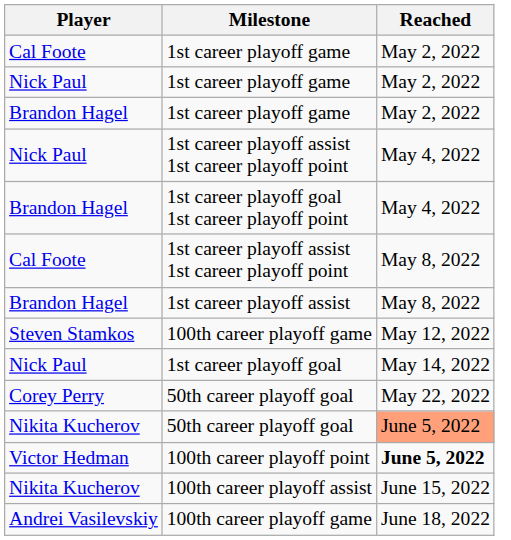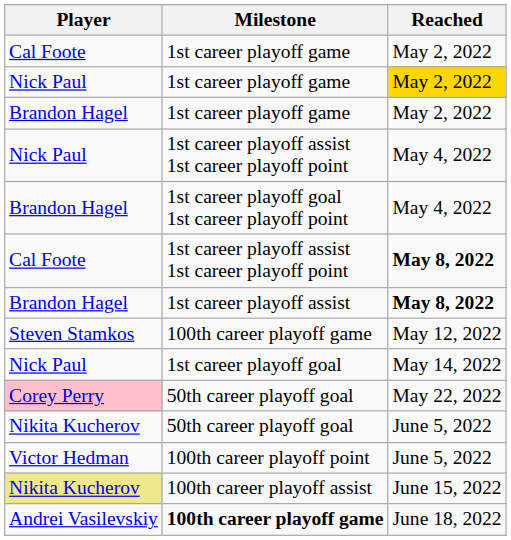(431, 81) no background -> (442, 81) gold background
(431, 260) normal -> (443, 260) bold
(431, 302) normal -> (443, 302) bold
(57, 395) no background -> (57, 395) pink background
(431, 426) lightsalmon background -> (442, 426) no background
(433, 457) bold -> (442, 457) normal
(74, 488) no background -> (74, 488) khaki background
(269, 519) normal -> (275, 519) bold
